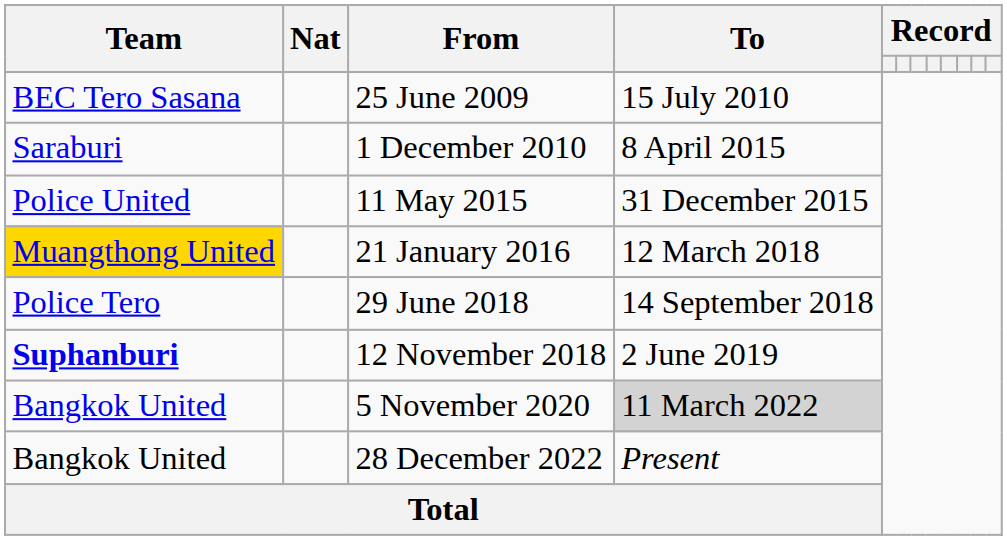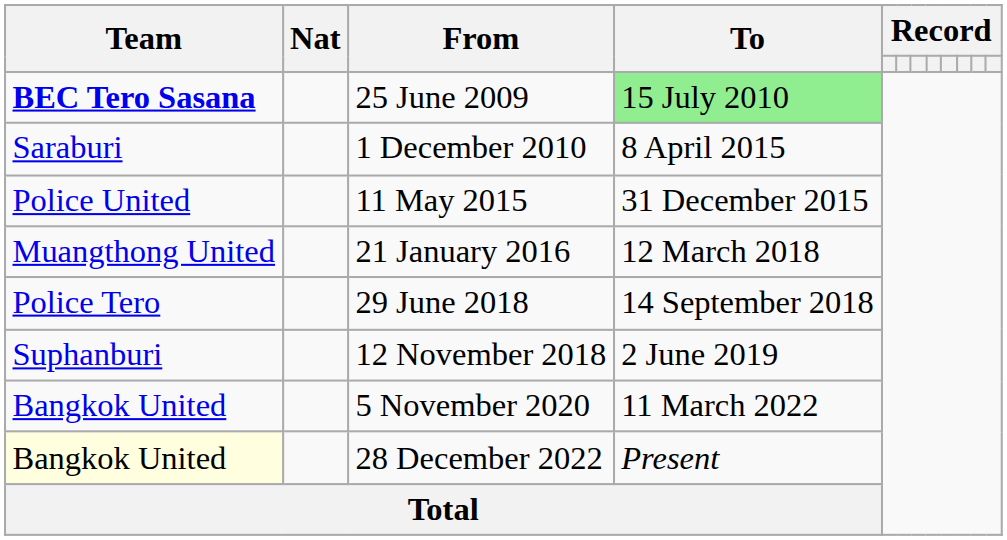(127, 96) normal -> (134, 96) bold
(705, 96) no background -> (705, 96) lightgreen background
(144, 251) gold background -> (144, 251) no background
(96, 354) bold -> (87, 354) normal
(720, 405) lightgrey background -> (720, 405) no background
(119, 457) no background -> (119, 457) lightyellow background
